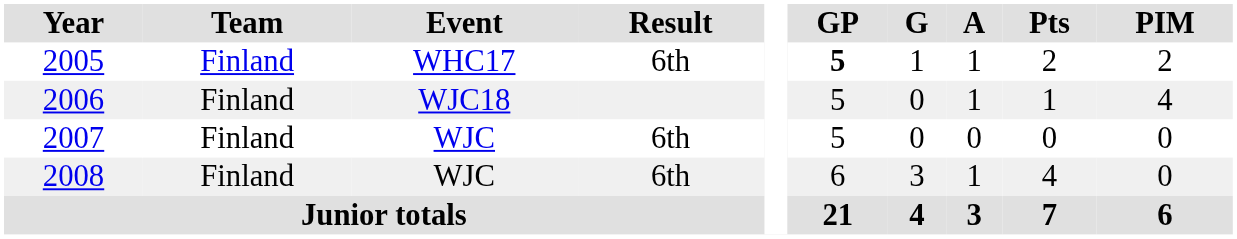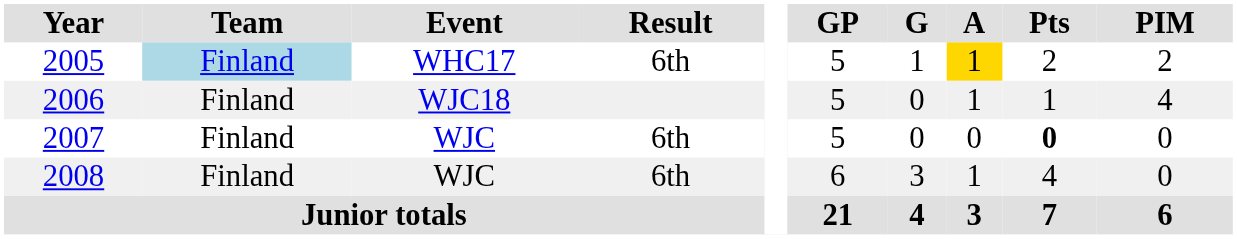(247, 61) no background -> (247, 61) lightblue background
(838, 61) bold -> (838, 61) normal
(974, 61) no background -> (974, 61) gold background
(1050, 137) normal -> (1050, 137) bold
